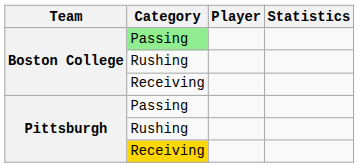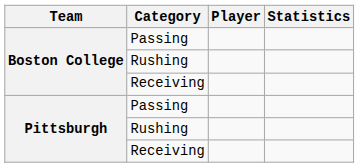(159, 39) lightgreen background -> (159, 39) no background
(168, 151) gold background -> (168, 151) no background
